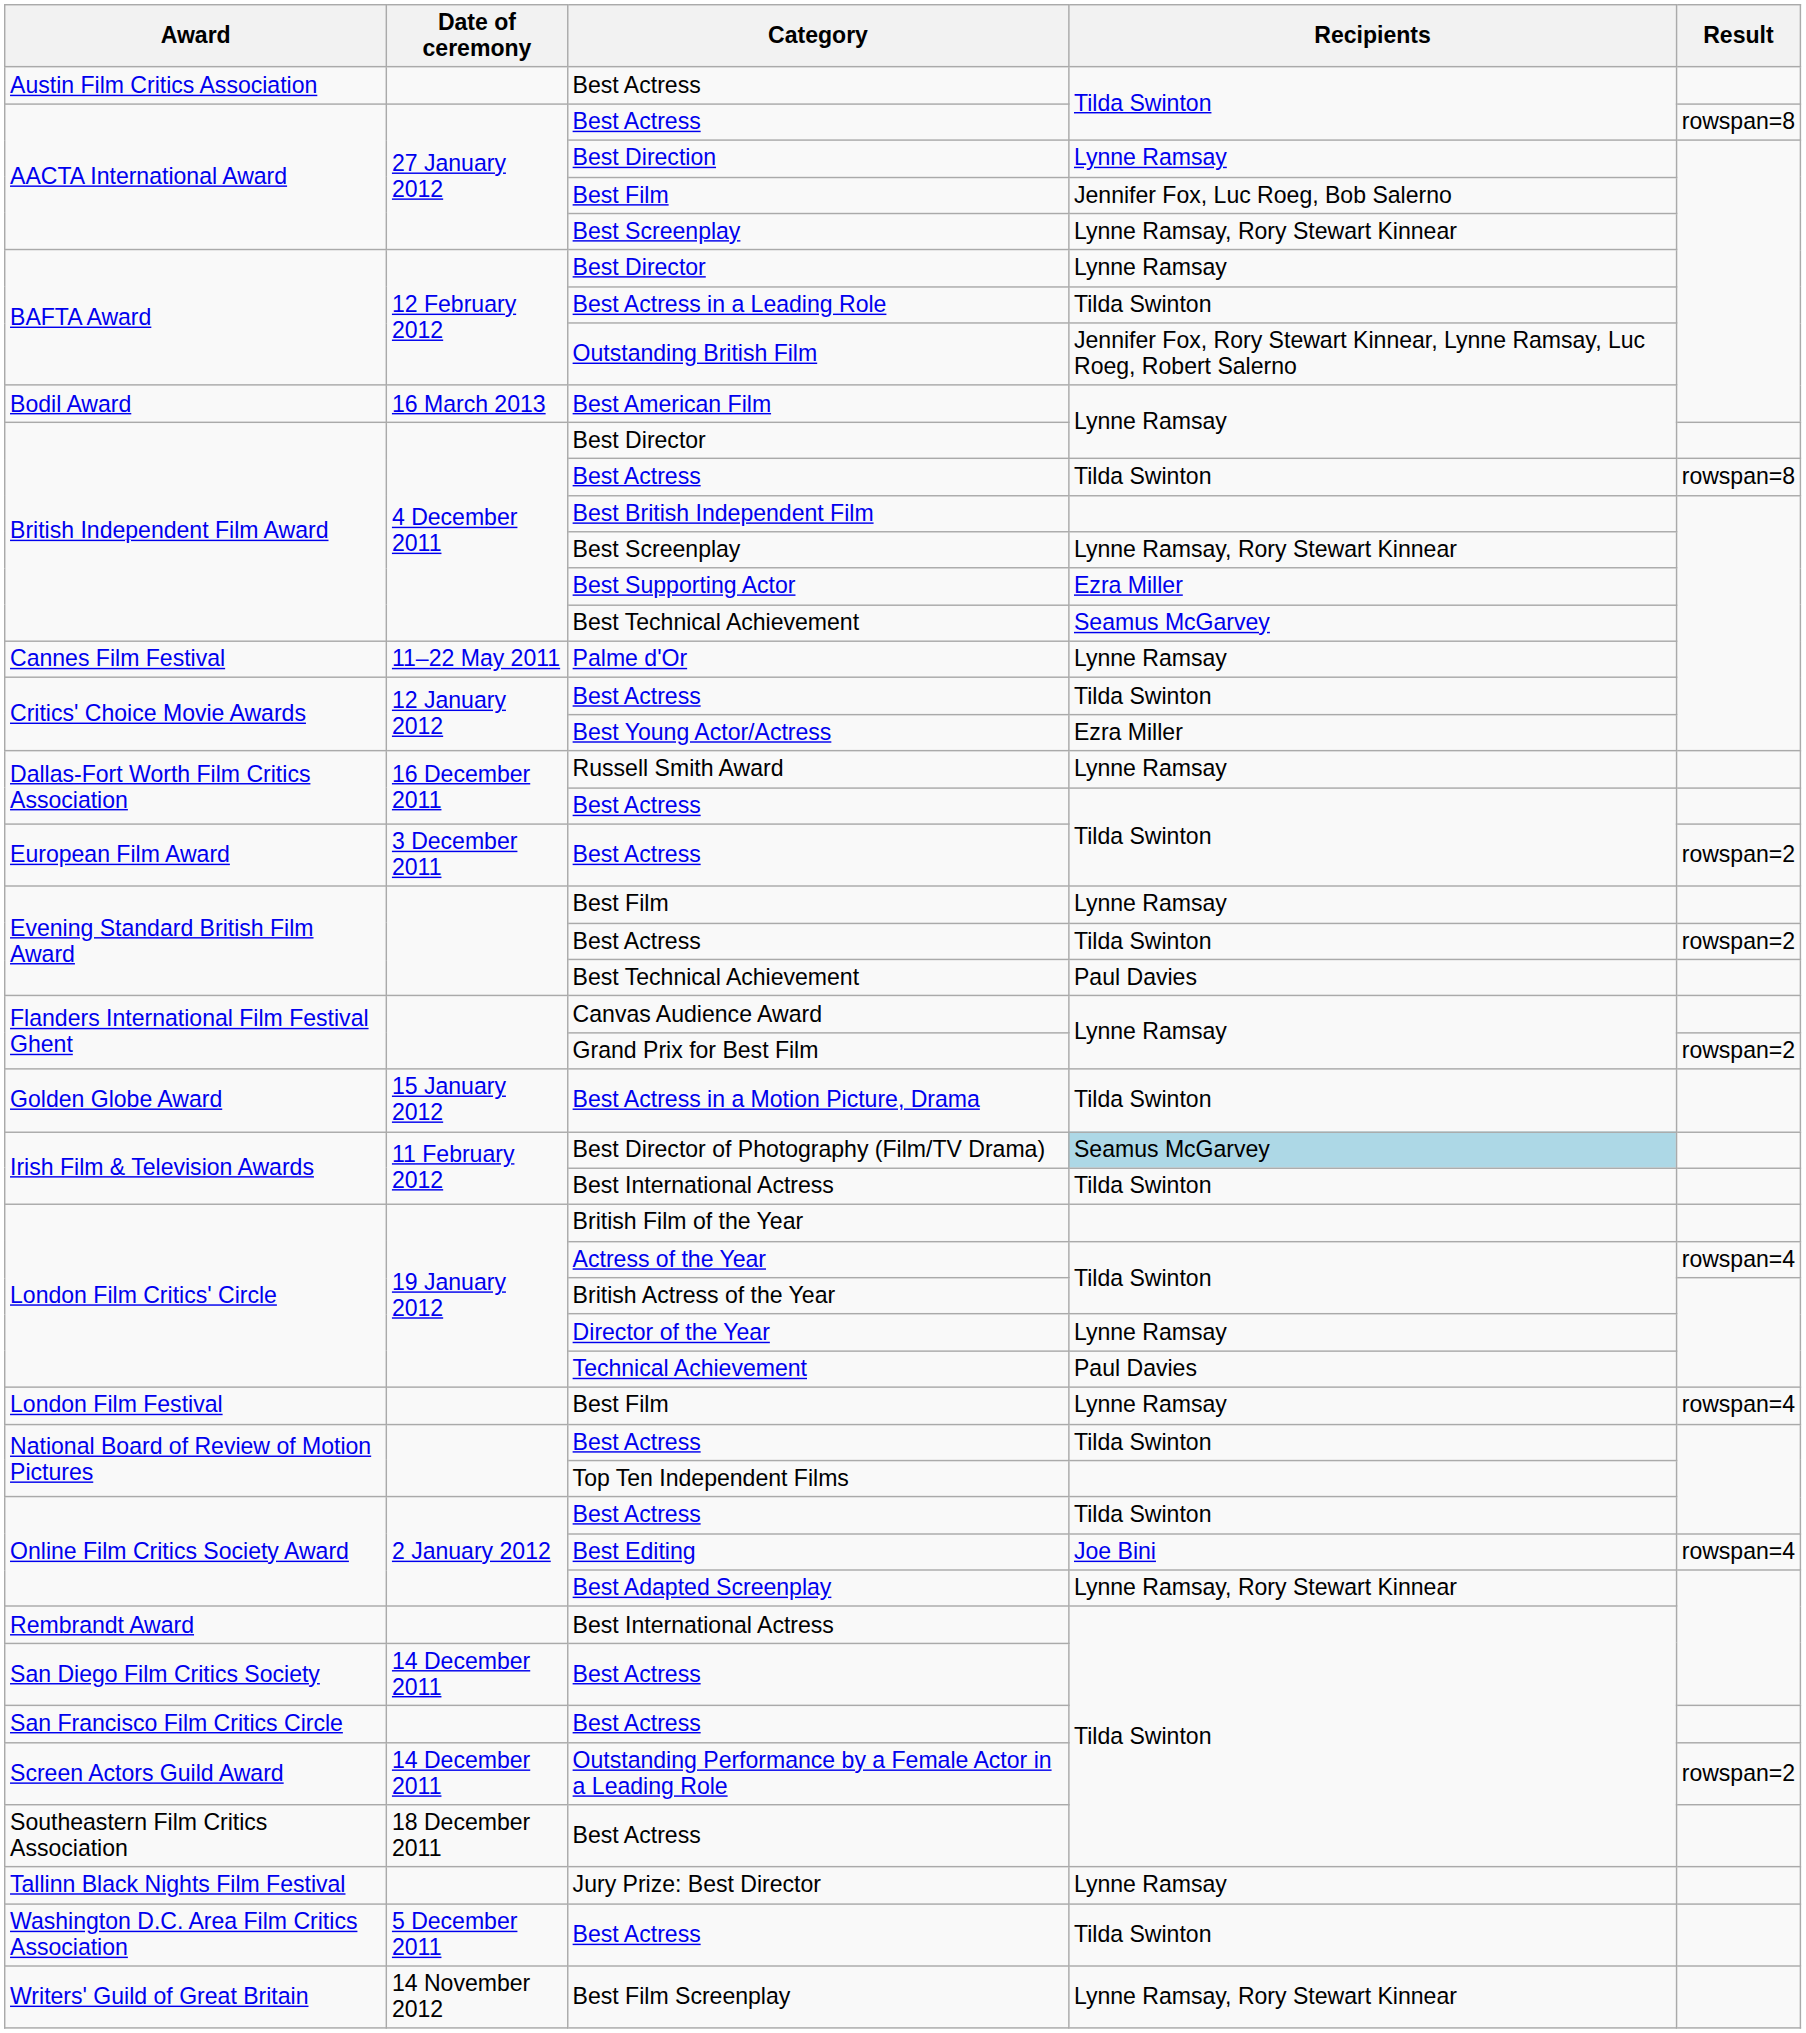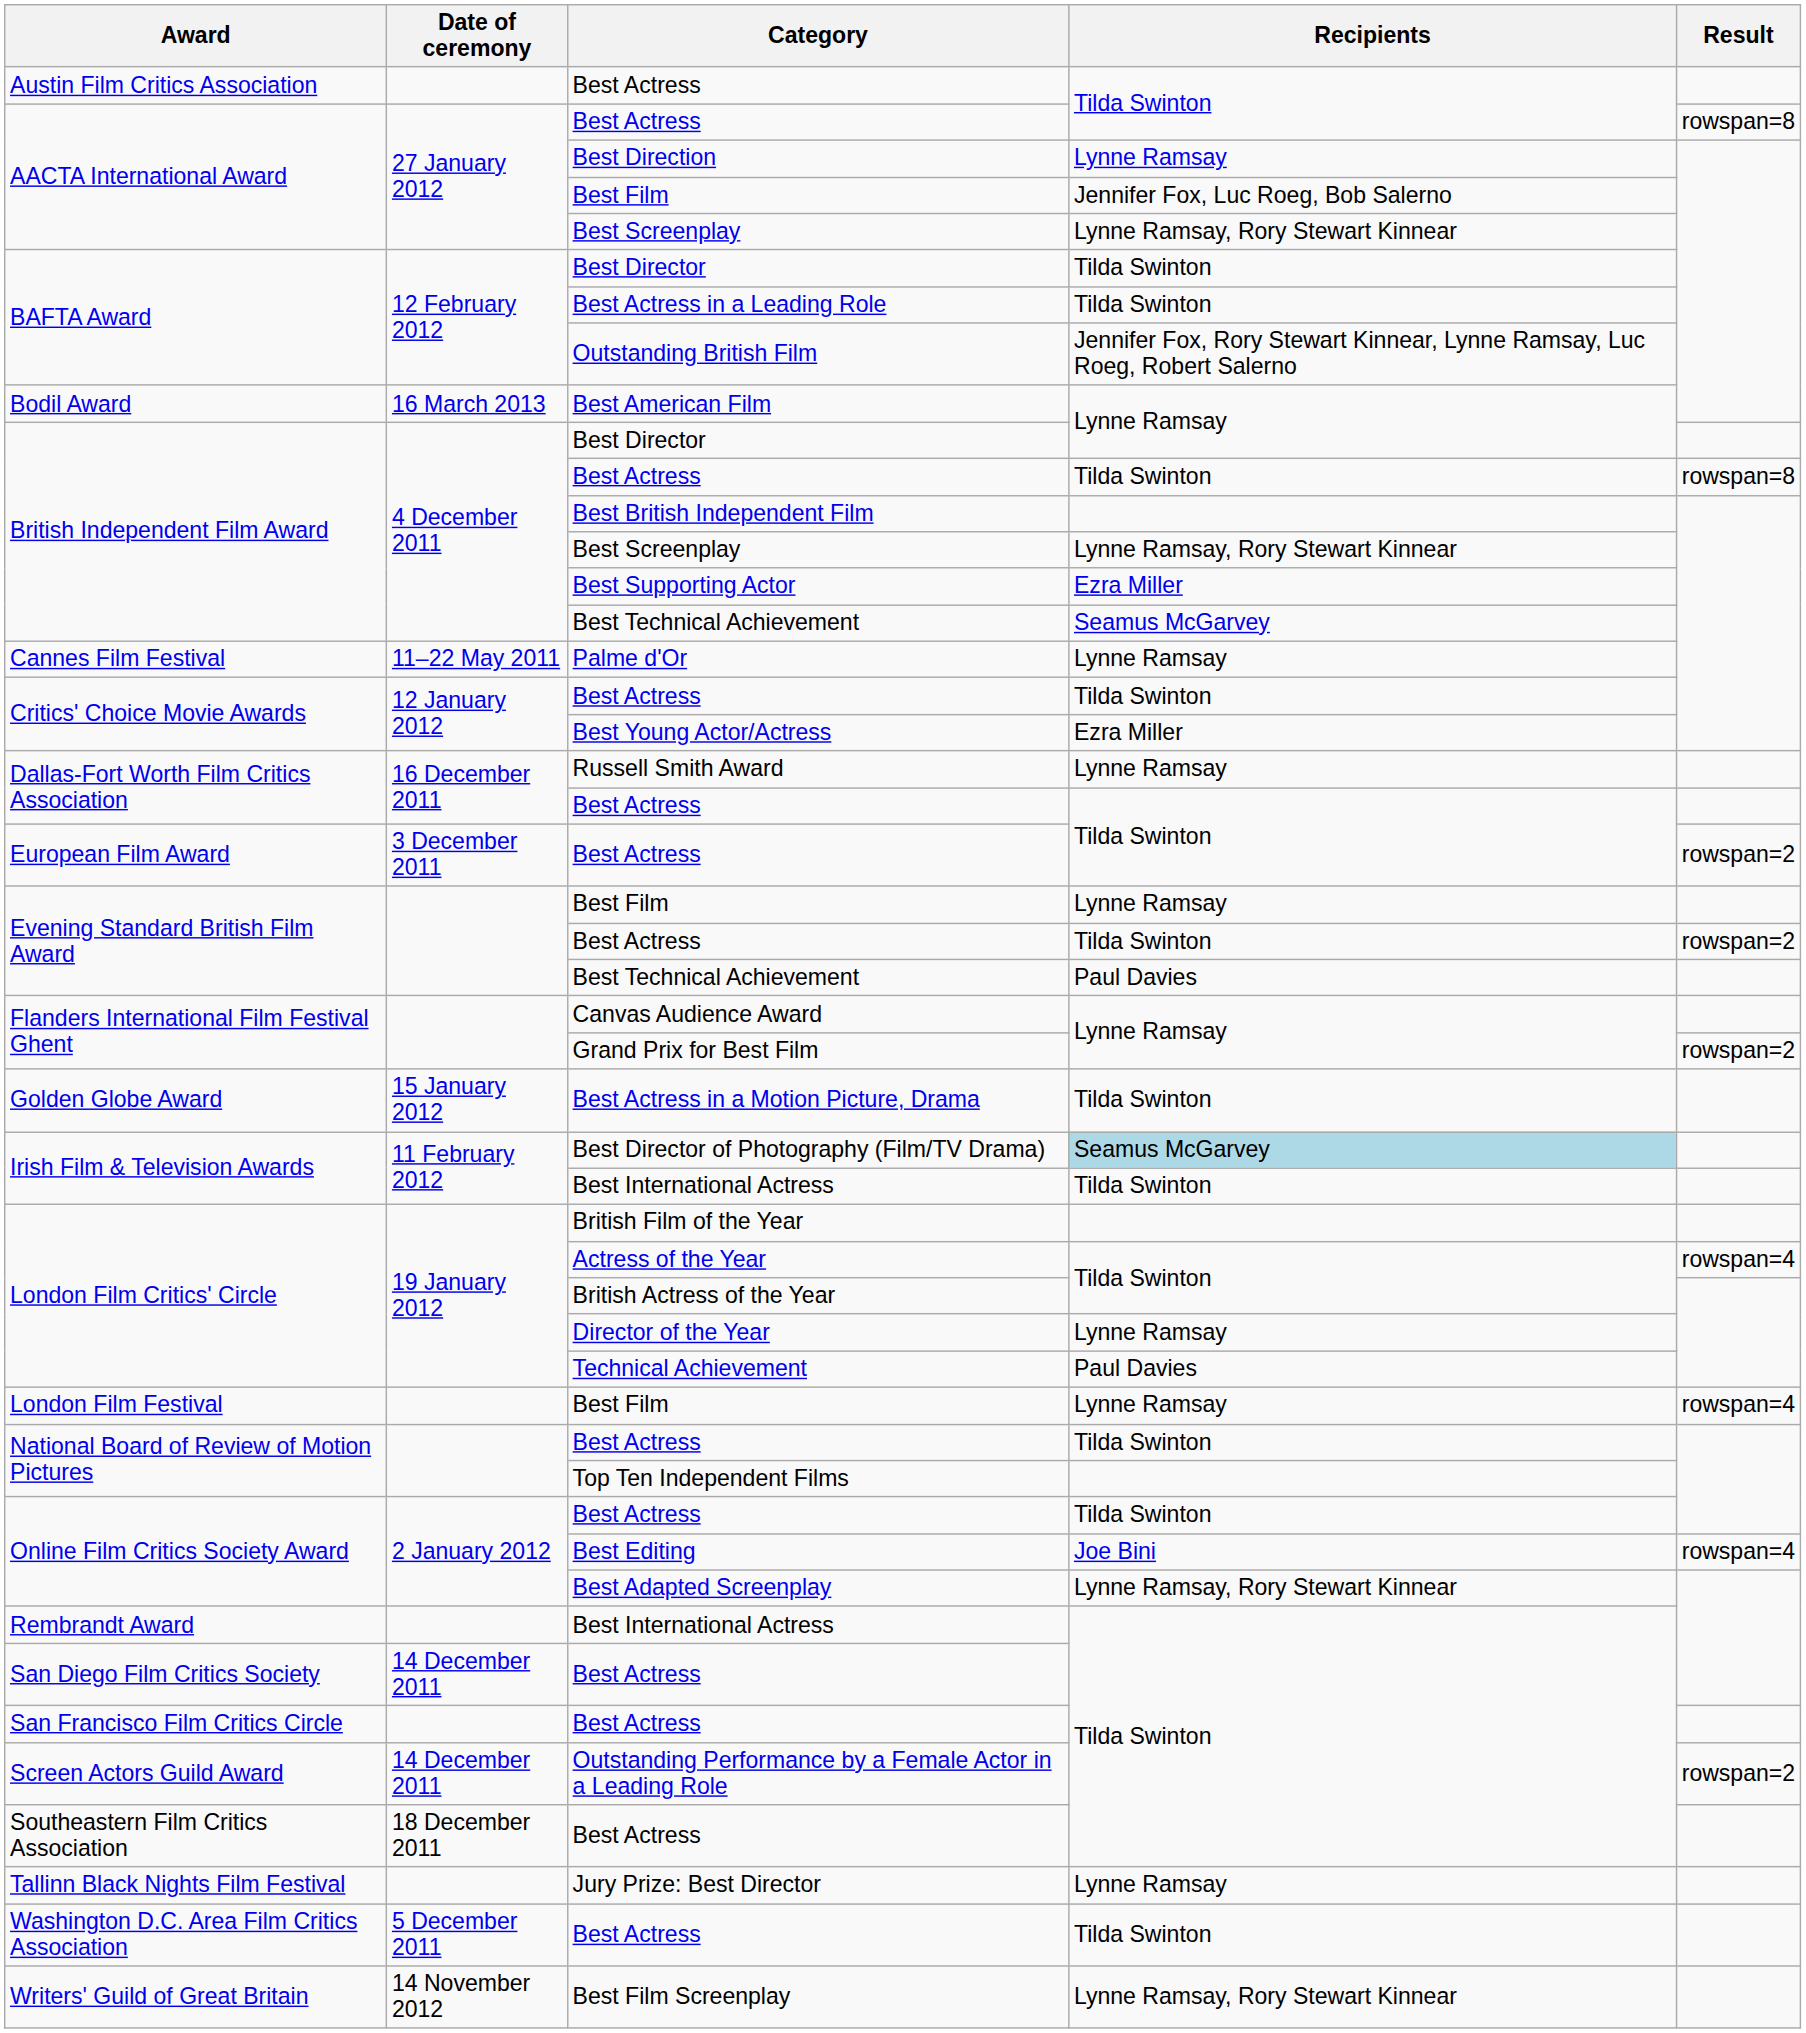(1150, 267) Lynne Ramsay -> (1143, 267) Tilda Swinton
